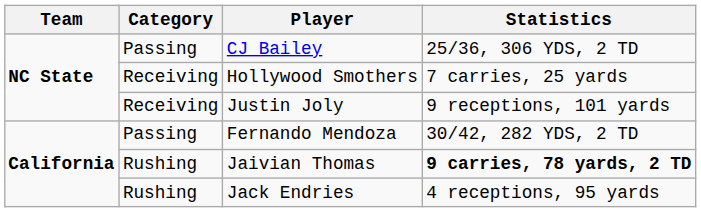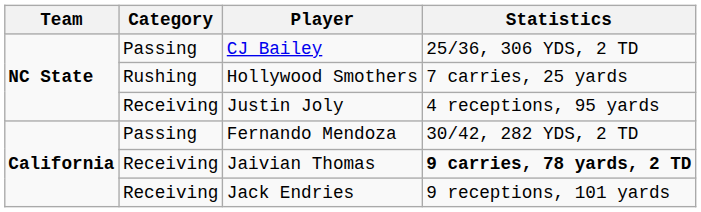(171, 77) Receiving -> (160, 77) Rushing
(548, 106) 9 receptions, 101 yards -> (543, 106) 4 receptions, 95 yards
(160, 164) Rushing -> (171, 164) Receiving
(160, 193) Rushing -> (171, 193) Receiving
(543, 193) 4 receptions, 95 yards -> (548, 193) 9 receptions, 101 yards
